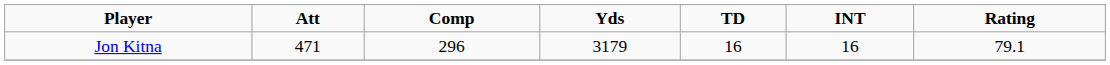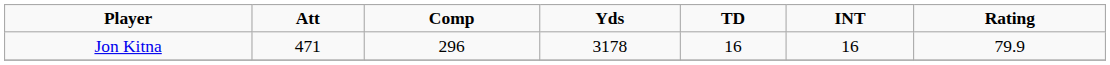(610, 45) 3179 -> (610, 45) 3178
(1010, 45) 79.1 -> (1010, 45) 79.9
